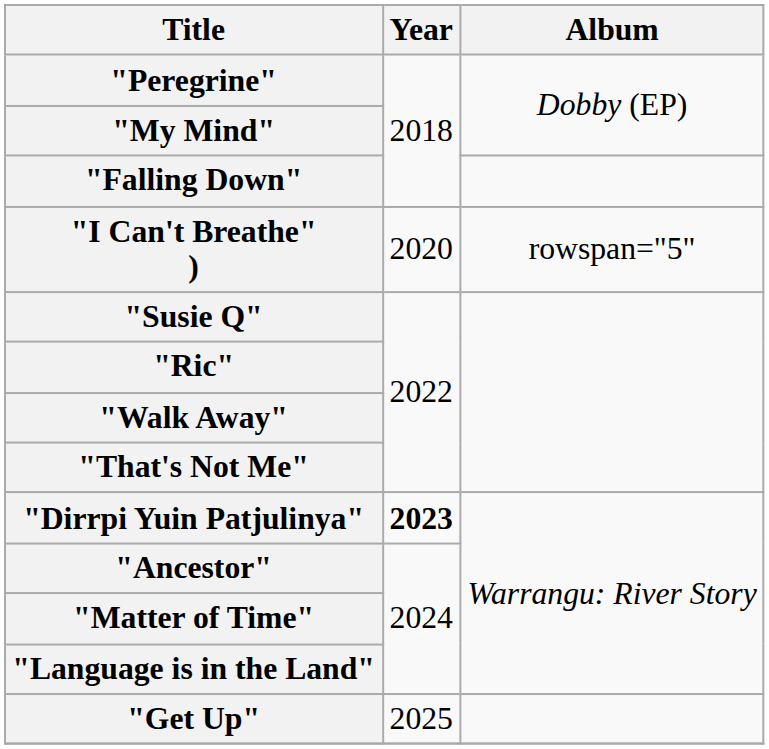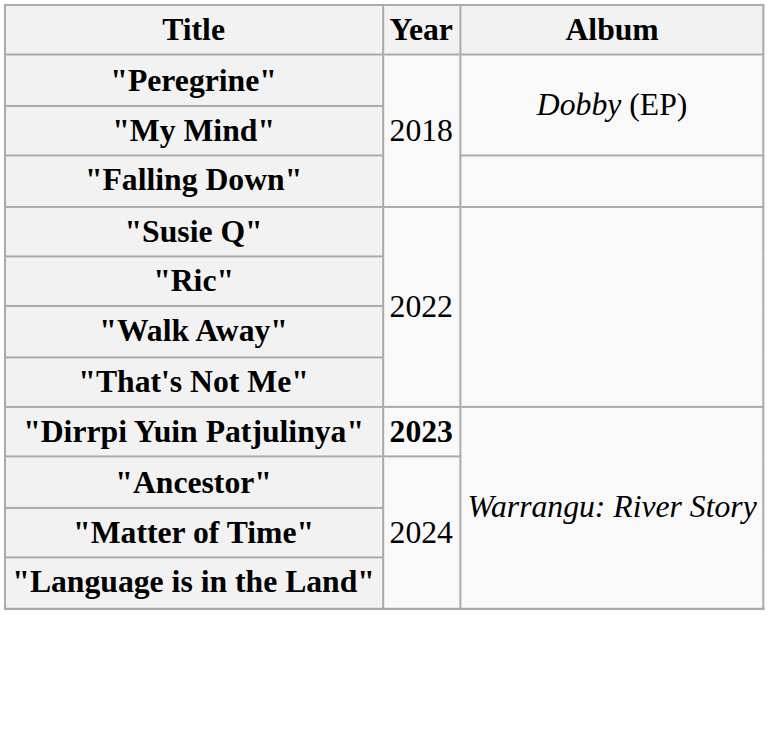- row: (194, 248)
- row: (194, 718)
